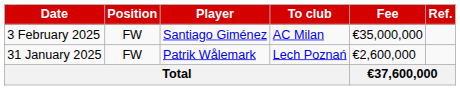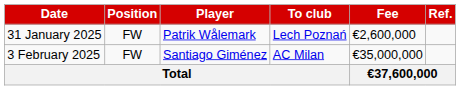rows swapped: (54, 54) <-> (54, 34)
